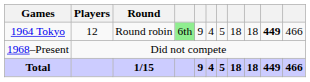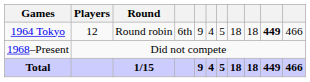(185, 31) lightgreen background -> (185, 31) no background
